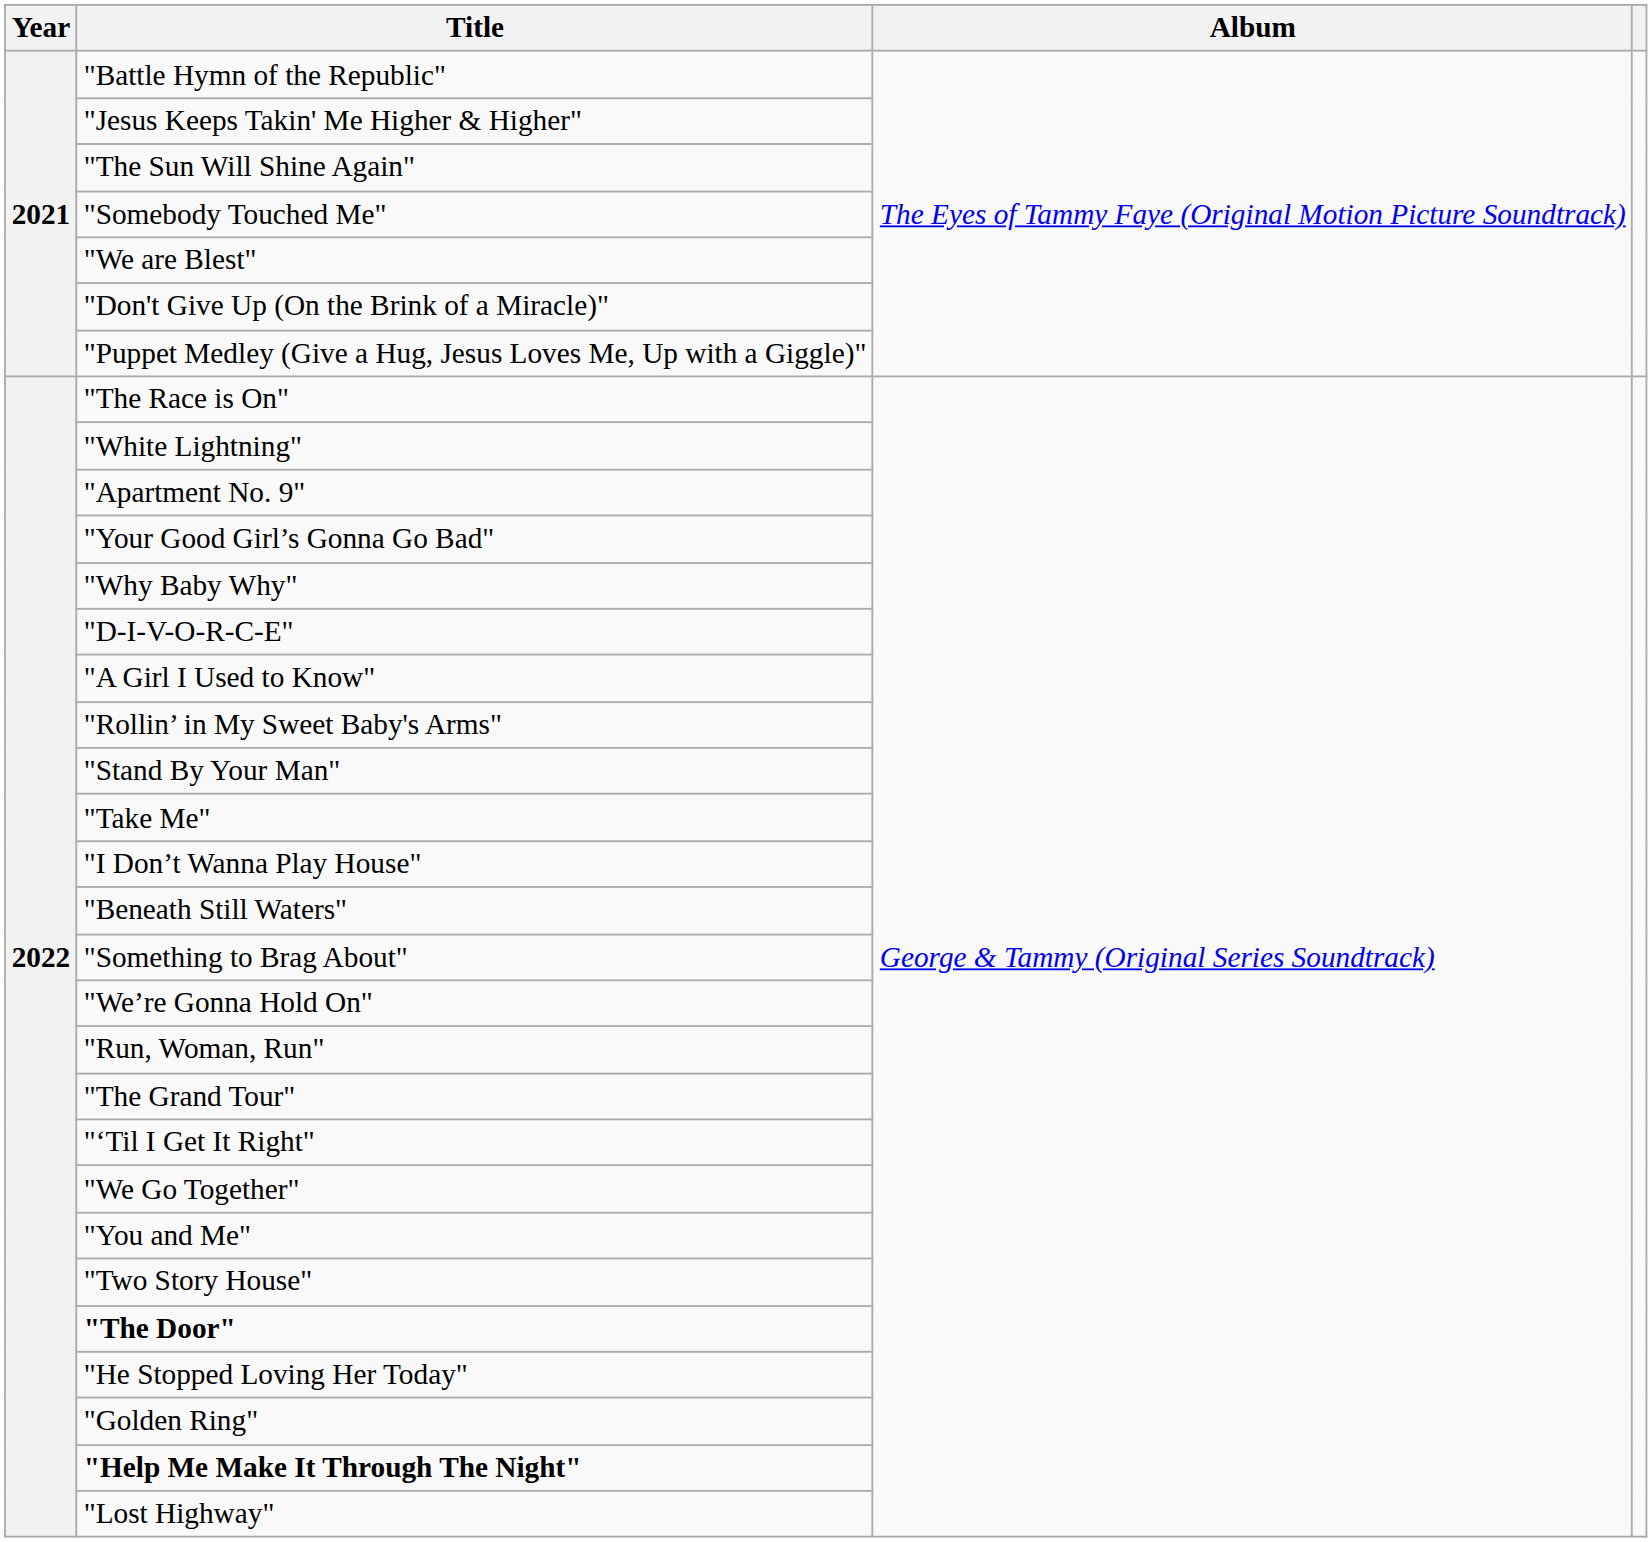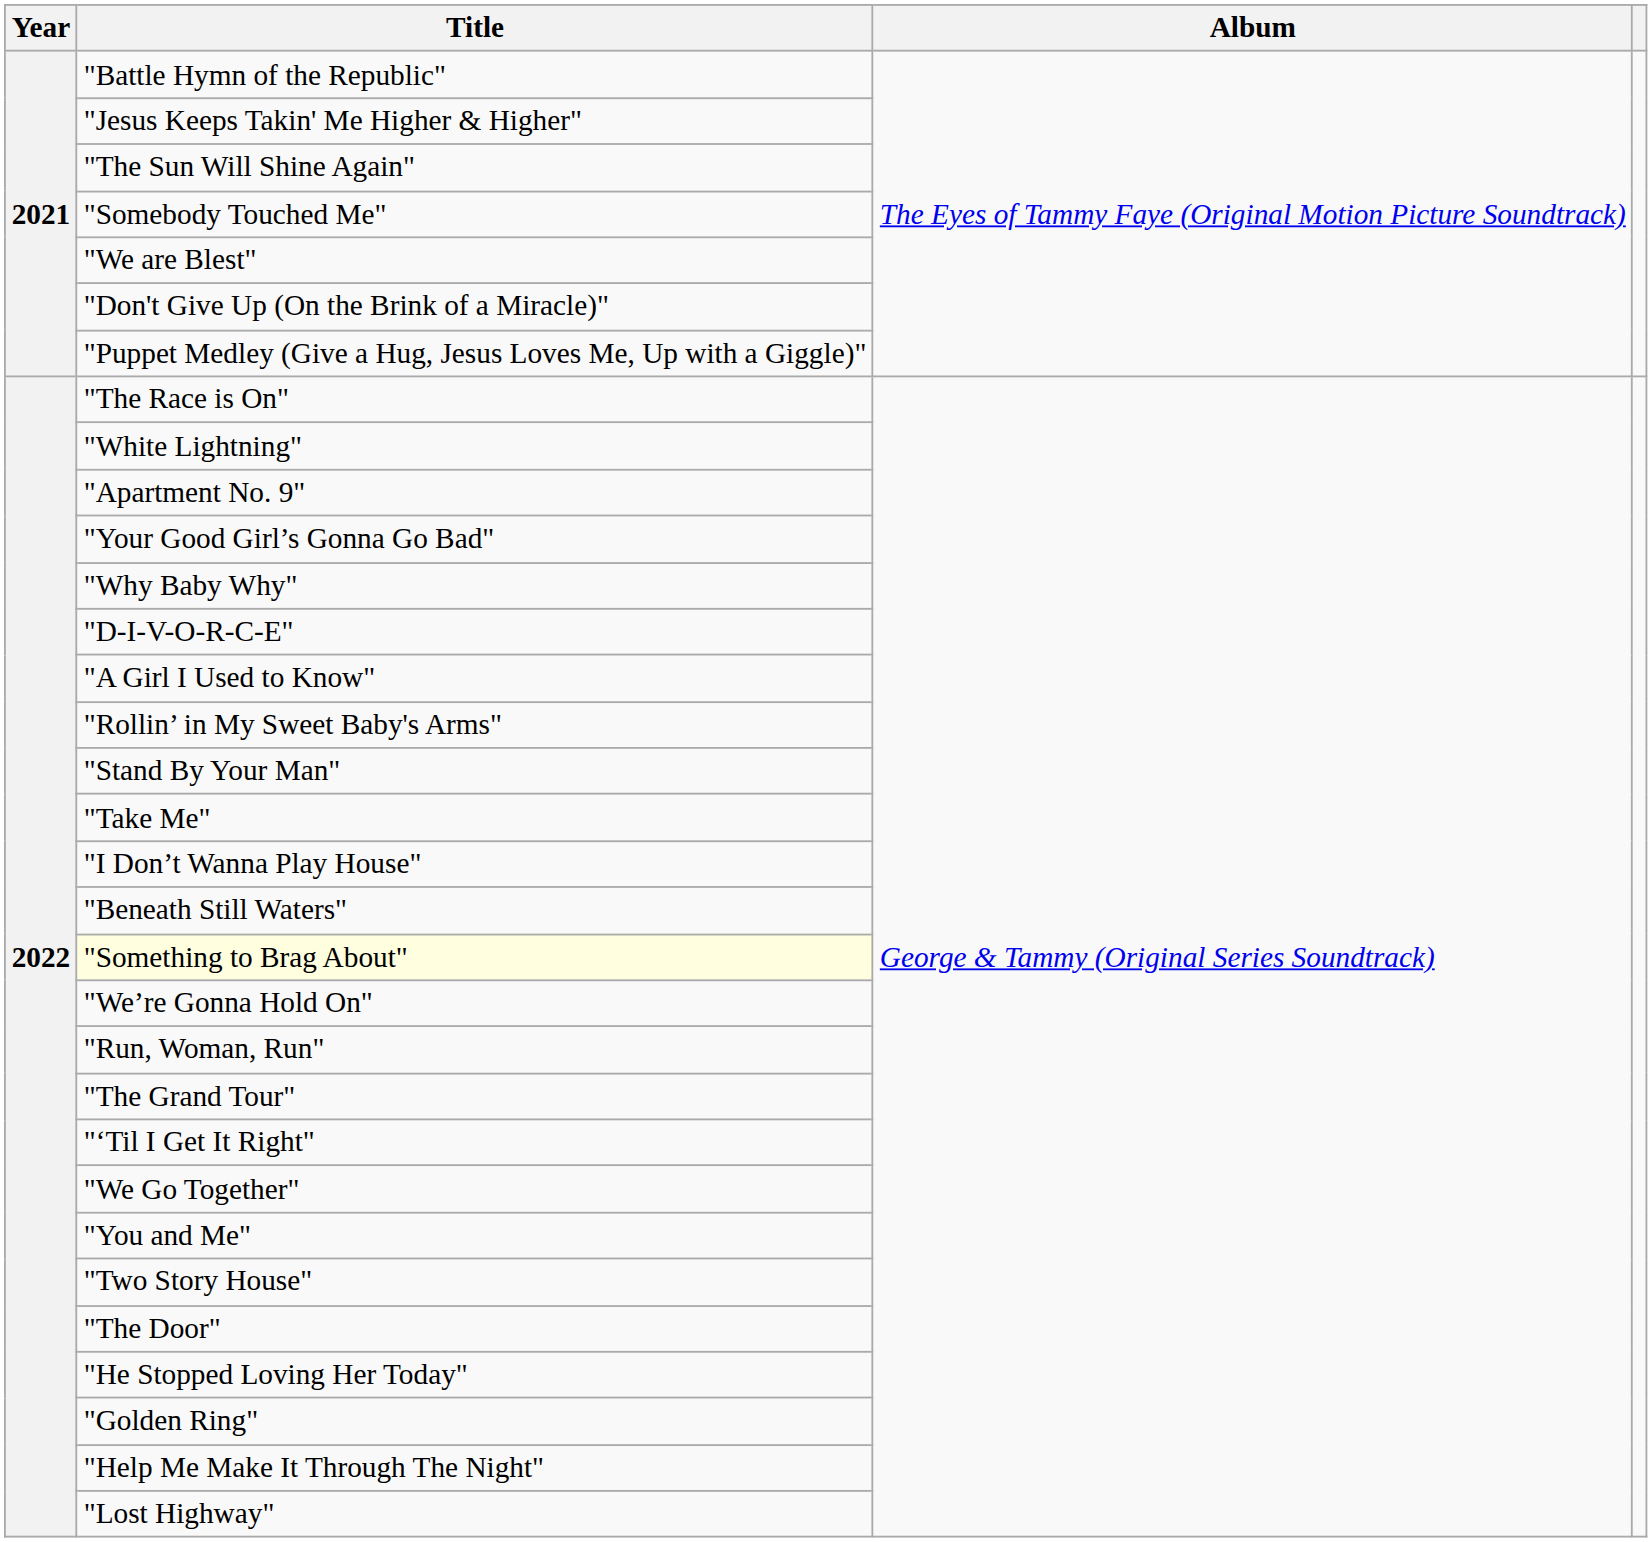(246, 956) no background -> (246, 956) lightyellow background
(160, 1327) bold -> (152, 1327) normal
(333, 1467) bold -> (314, 1467) normal
